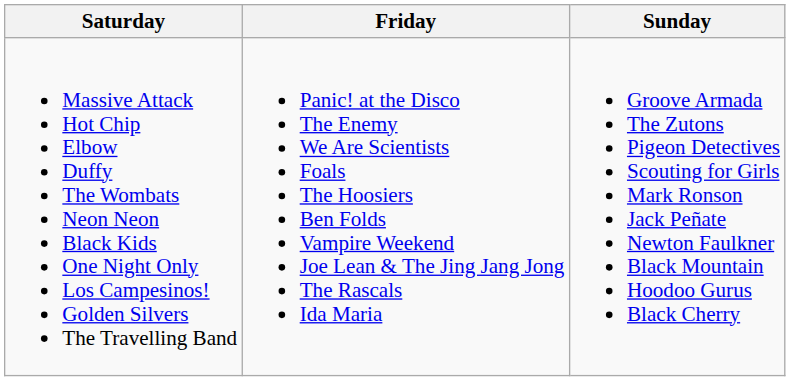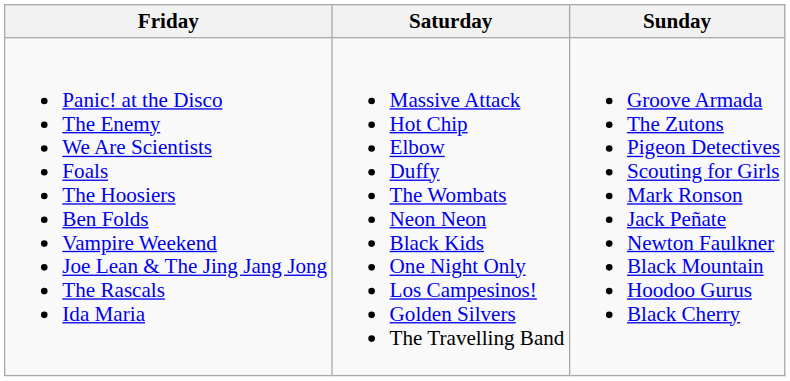columns swapped: (406, 21) <-> (123, 21)
